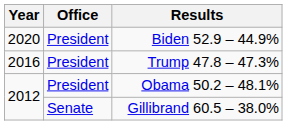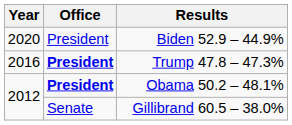(78, 62) normal -> (80, 62) bold
(78, 85) normal -> (80, 85) bold
